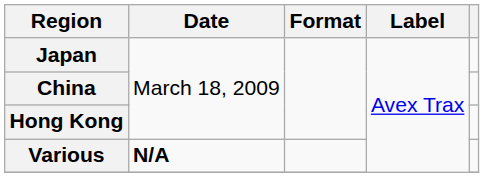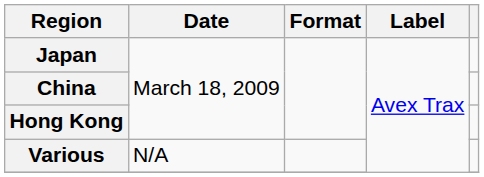(151, 155) bold -> (151, 155) normal
